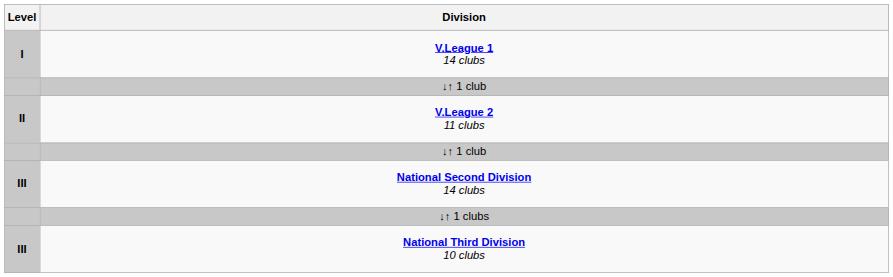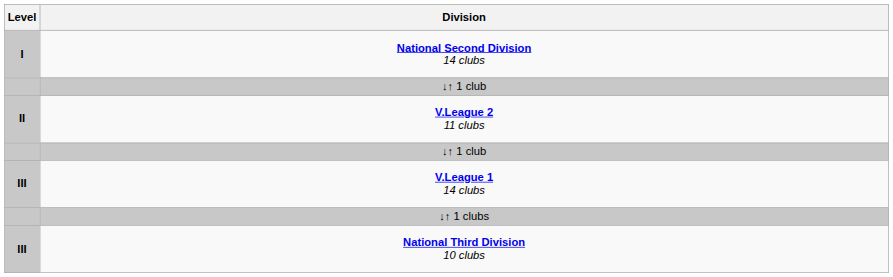(464, 54) V.League 1 14 clubs -> (464, 54) National Second Division 14 clubs
(464, 184) National Second Division 14 clubs -> (464, 184) V.League 1 14 clubs
